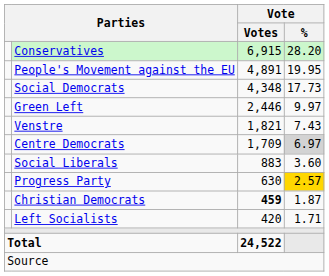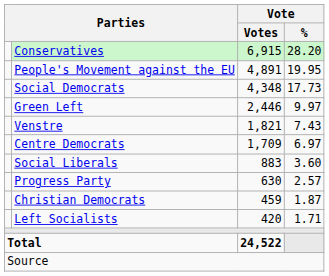(308, 144) lightgrey background -> (308, 144) no background
(308, 182) gold background -> (308, 182) no background
(271, 200) bold -> (271, 200) normal
